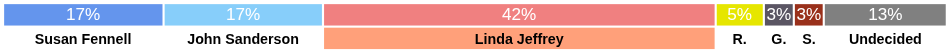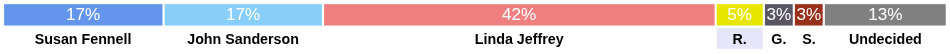(519, 38) lightsalmon background -> (519, 38) no background
(740, 38) no background -> (740, 38) lavender background
